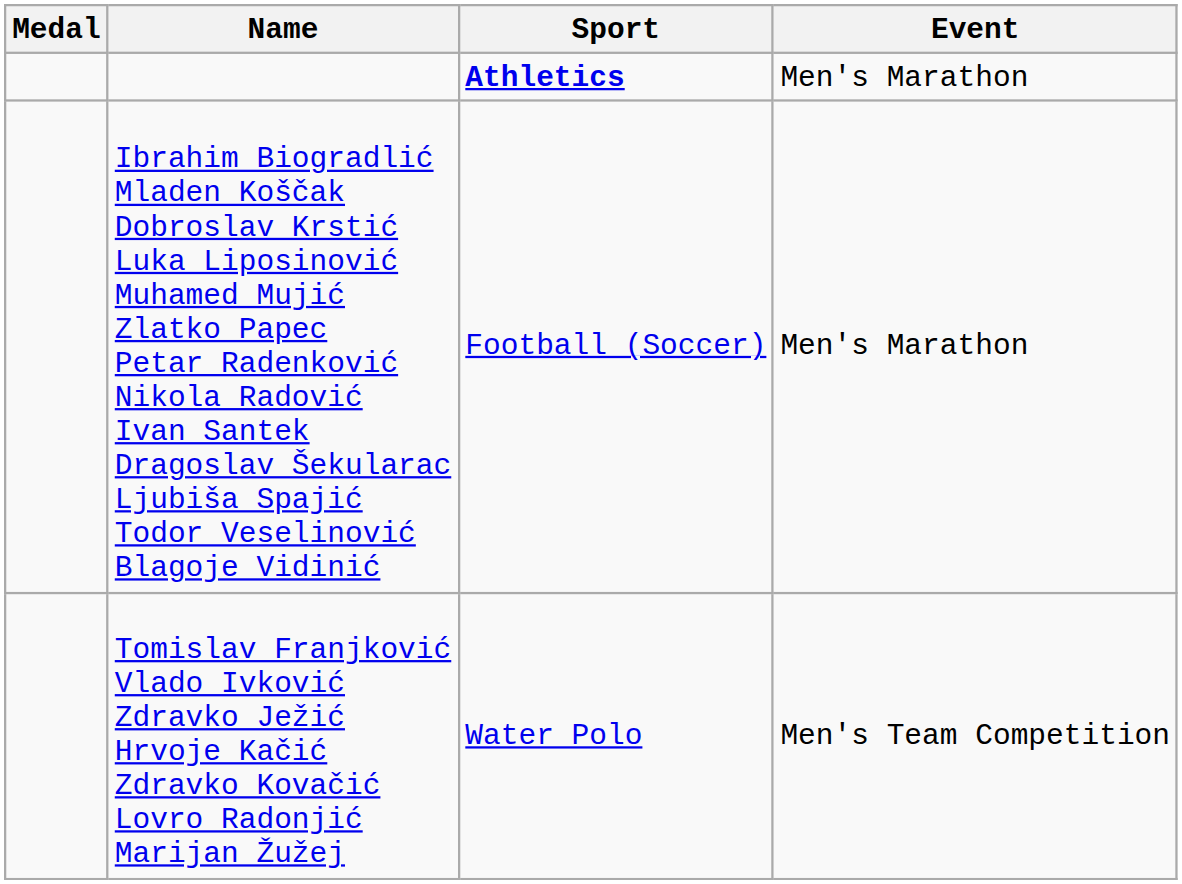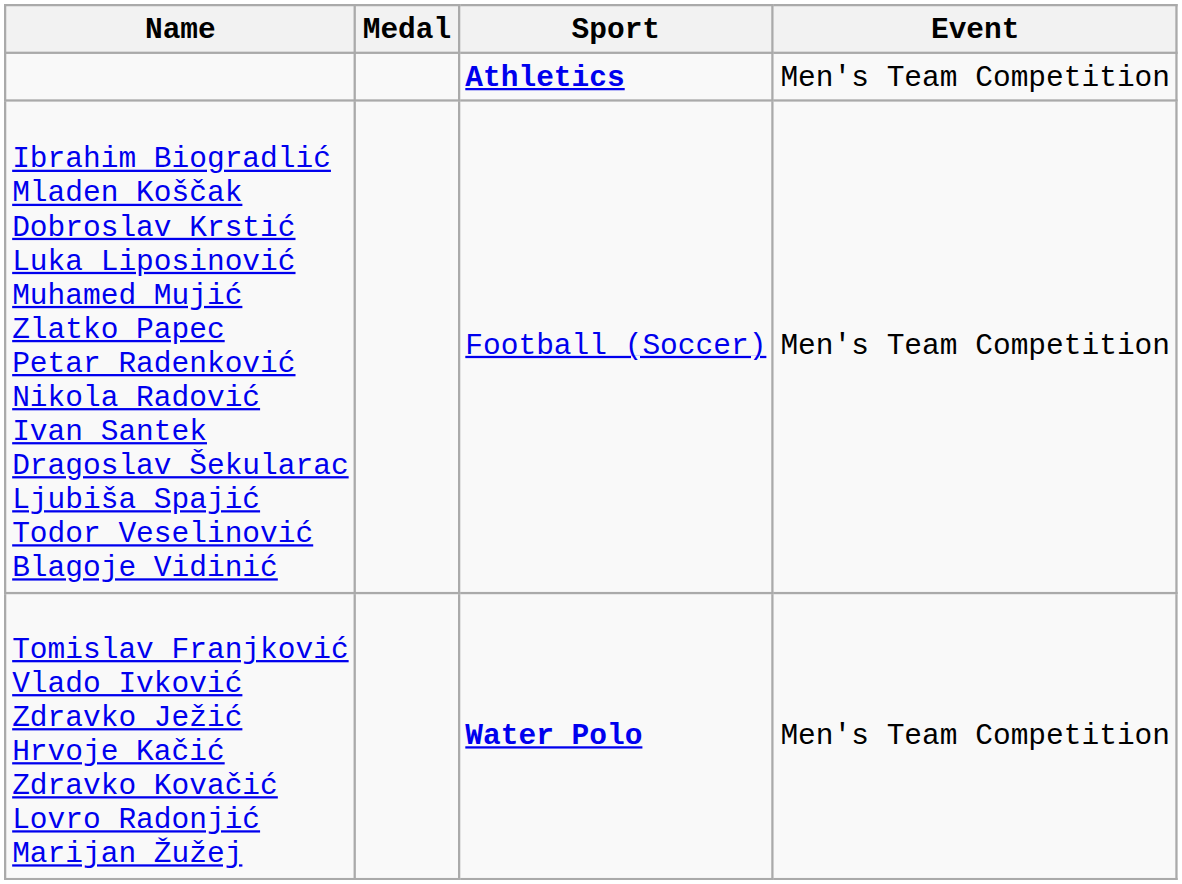columns swapped: (56, 29) <-> (283, 29)
(904, 77) Men's Marathon -> (975, 77) Men's Team Competition
(904, 347) Men's Marathon -> (975, 347) Men's Team Competition
(554, 735) normal -> (554, 735) bold
